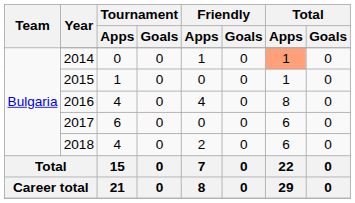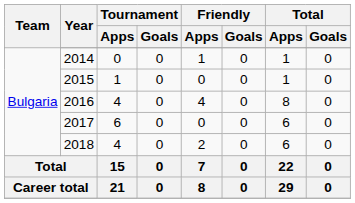(286, 58) lightsalmon background -> (286, 58) no background
